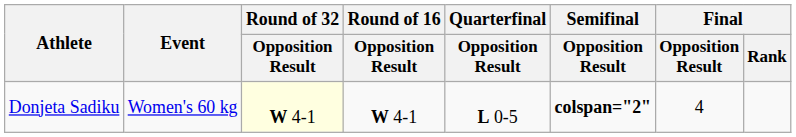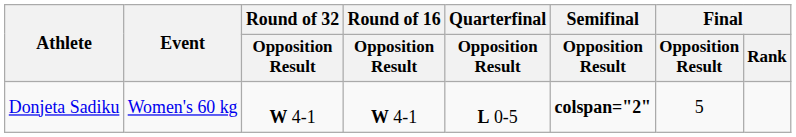(293, 117) lightyellow background -> (293, 117) no background
(699, 107) 4 -> (699, 107) 5
